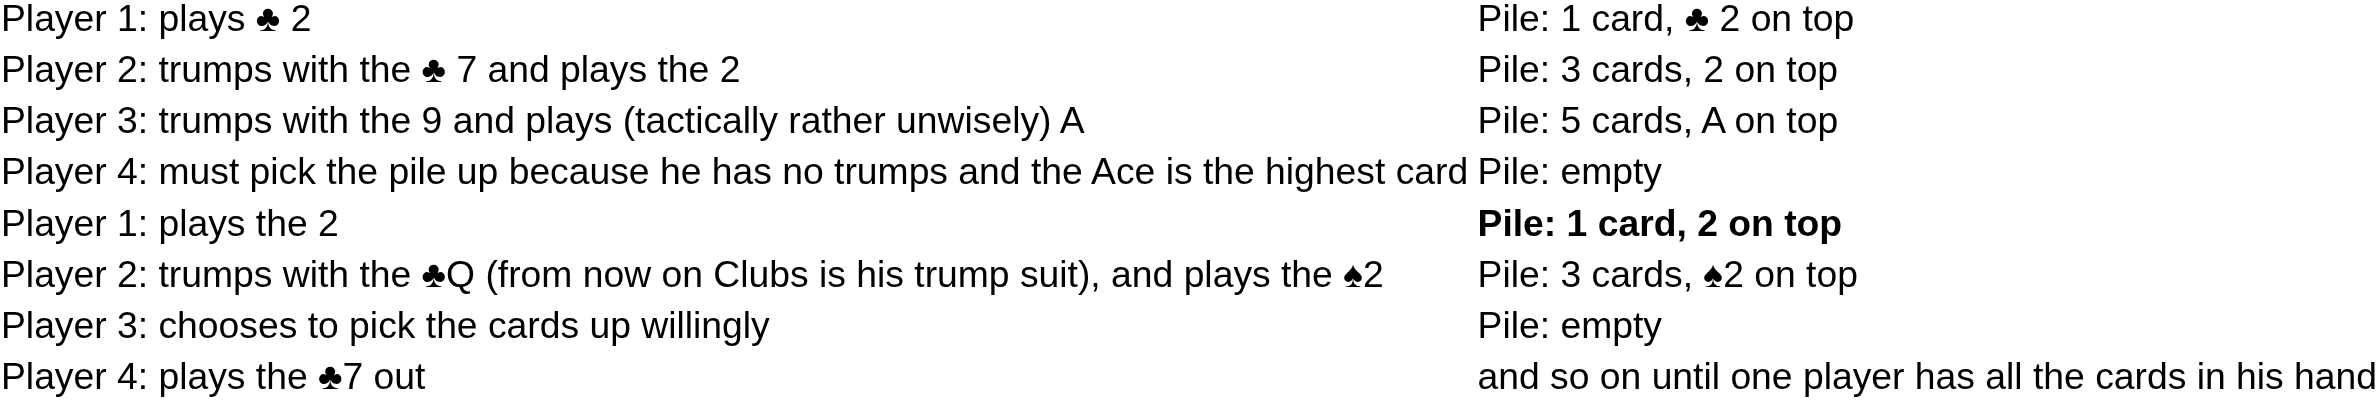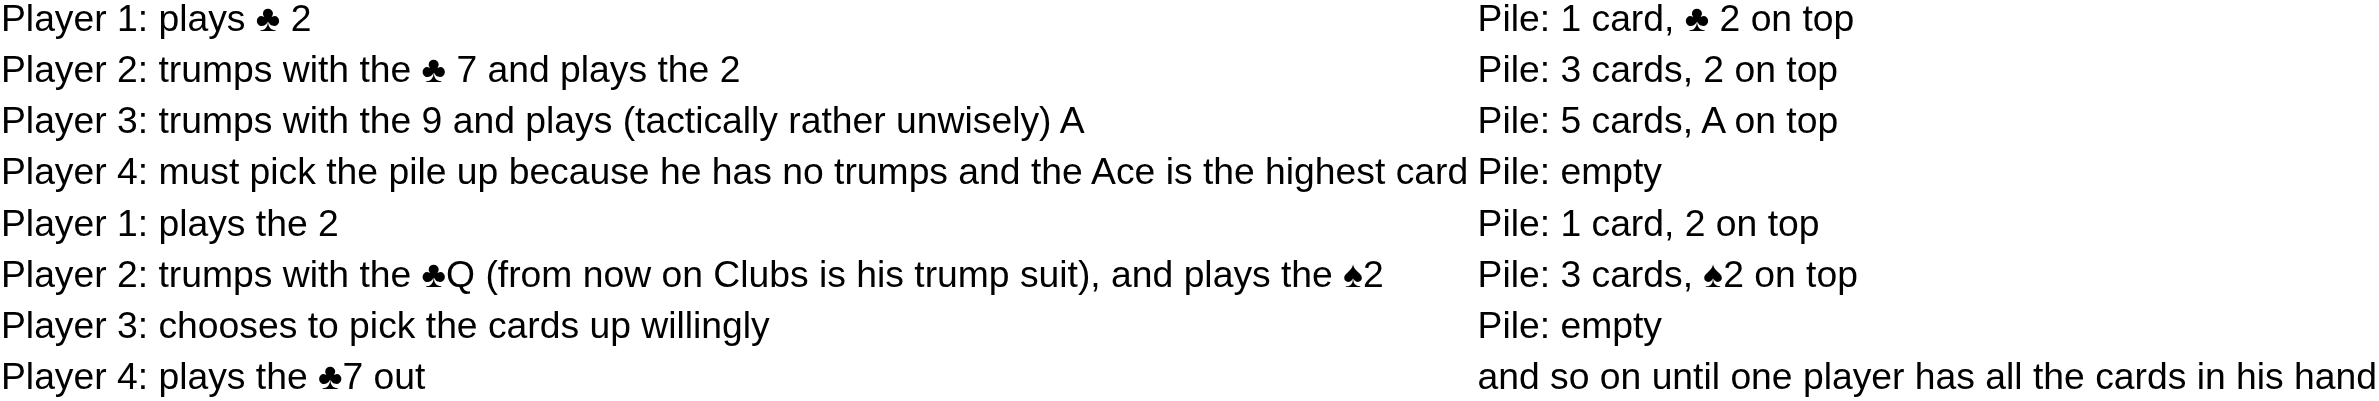(1660, 223) bold -> (1649, 223) normal
